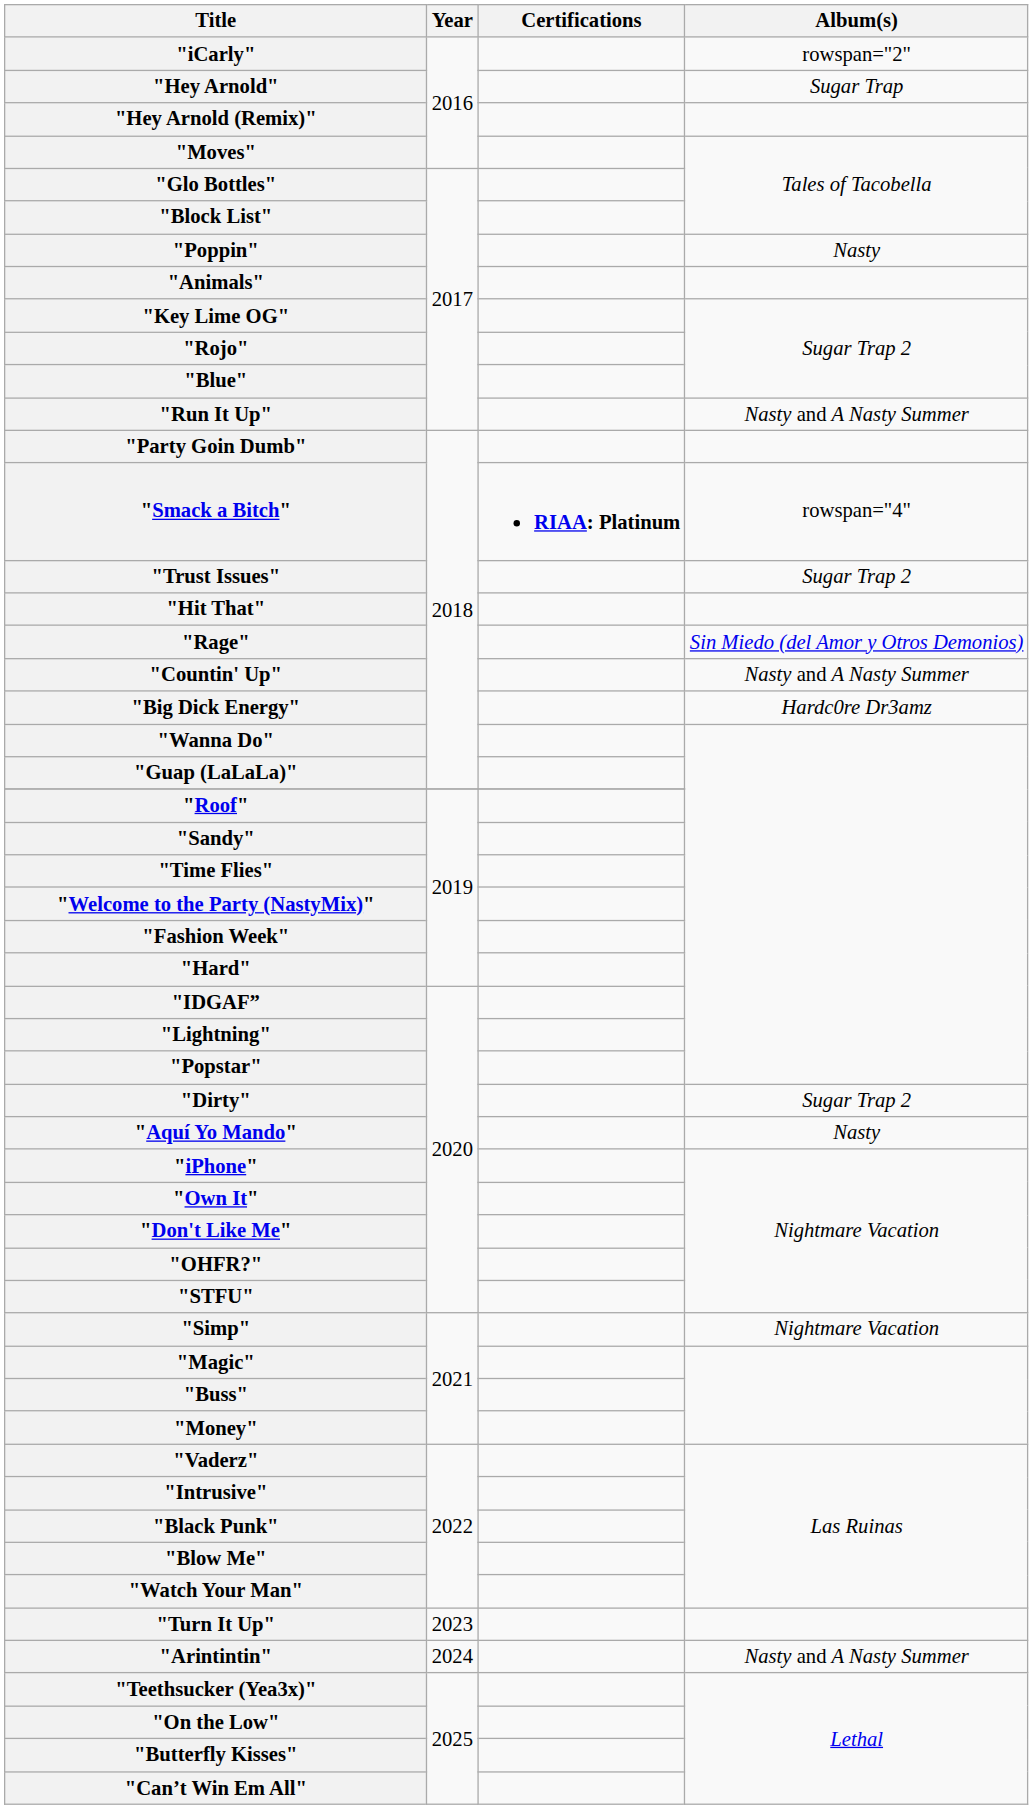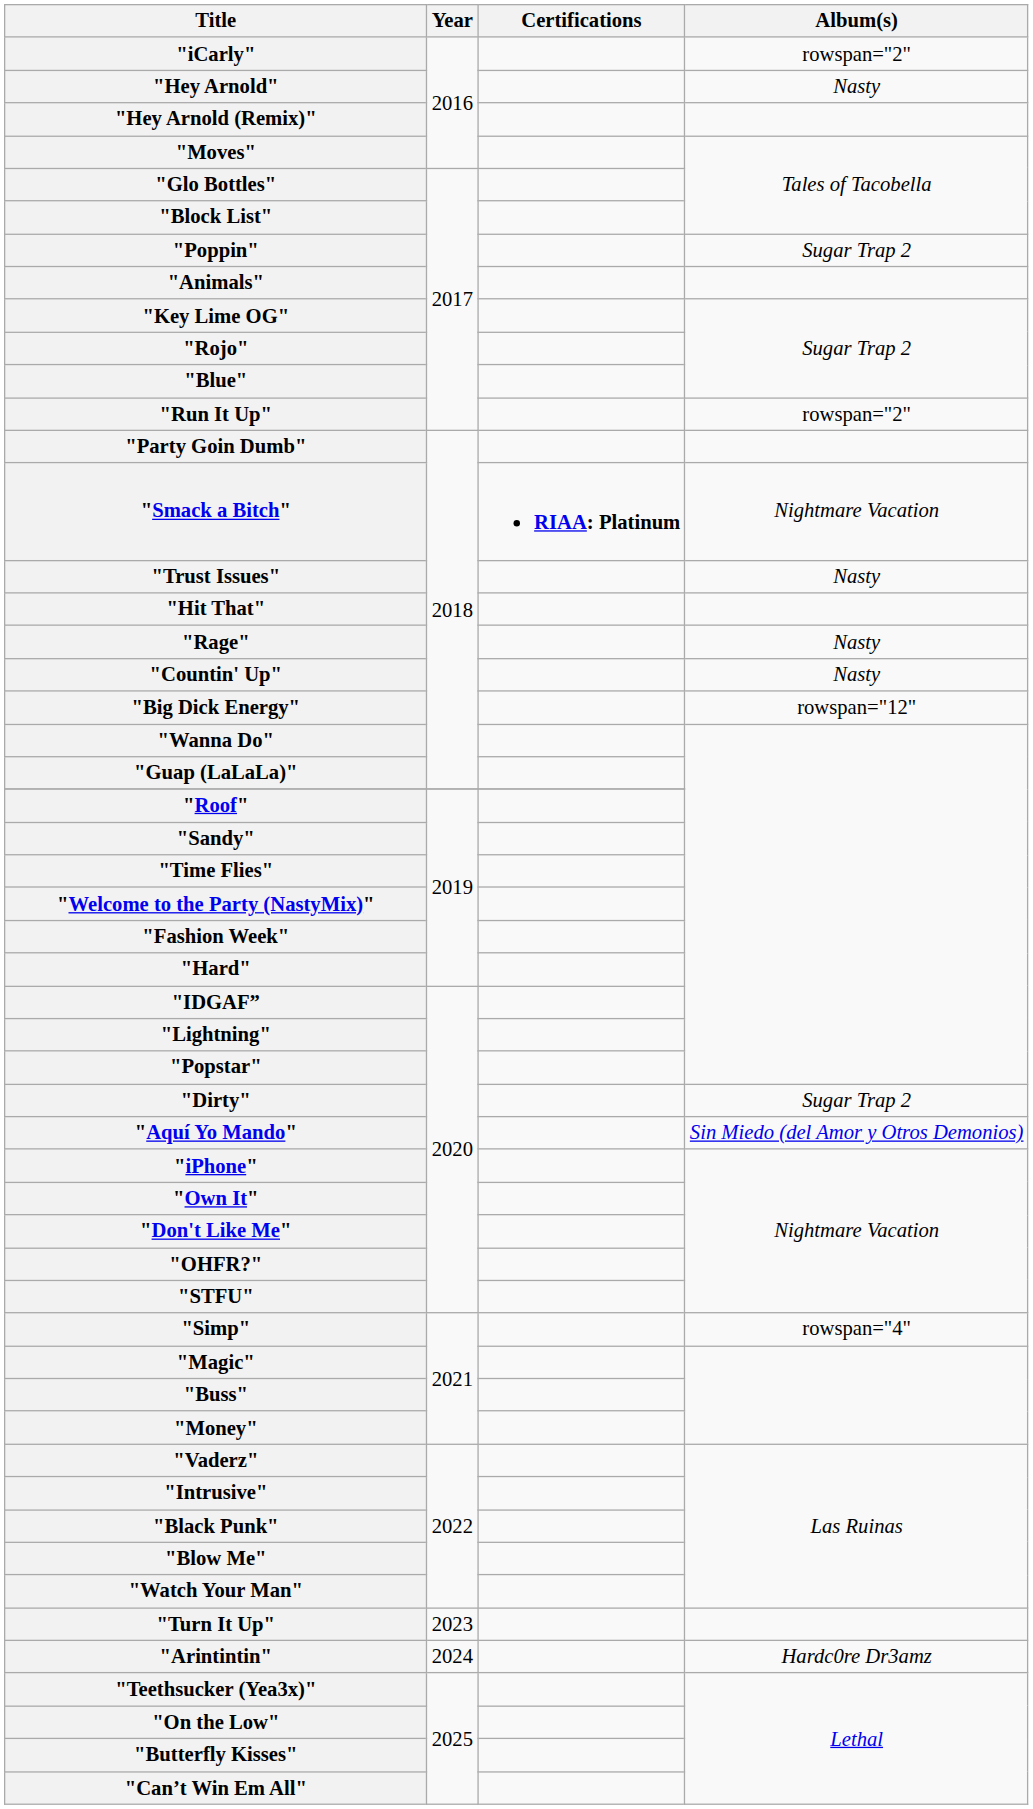(857, 86) Sugar Trap -> (857, 86) Nasty
(857, 250) Nasty -> (857, 250) Sugar Trap 2
(857, 413) Nasty and A Nasty Summer -> (857, 413) rowspan="2"
(857, 511) rowspan="4" -> (857, 511) Nightmare Vacation
(857, 576) Sugar Trap 2 -> (857, 576) Nasty
(857, 641) Sin Miedo (del Amor y Otros Demonios) -> (857, 641) Nasty
(857, 674) Nasty and A Nasty Summer -> (857, 674) Nasty
(857, 707) Hardc0re Dr3amz -> (857, 707) rowspan="12"
(857, 1132) Nasty -> (857, 1132) Sin Miedo (del Amor y Otros Demonios)
(857, 1329) Nightmare Vacation -> (857, 1329) rowspan="4"
(857, 1656) Nasty and A Nasty Summer -> (857, 1656) Hardc0re Dr3amz
